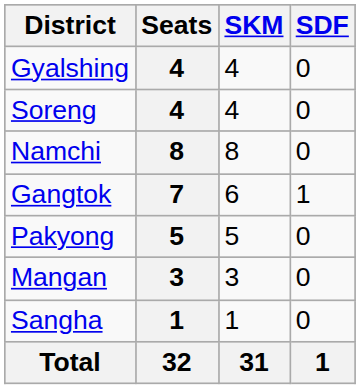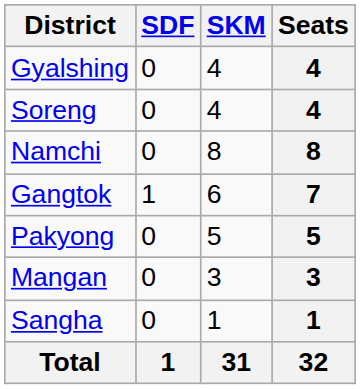columns swapped: (177, 25) <-> (322, 25)
